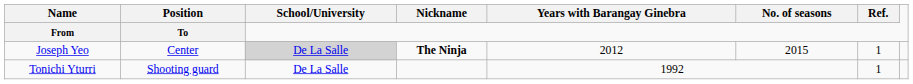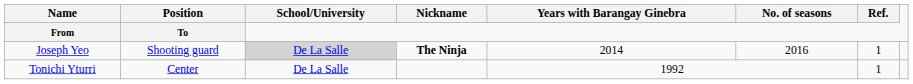(183, 50) Center -> (183, 50) Shooting guard
(611, 50) 2012 -> (611, 50) 2014
(797, 50) 2015 -> (797, 50) 2016
(183, 69) Shooting guard -> (183, 69) Center
